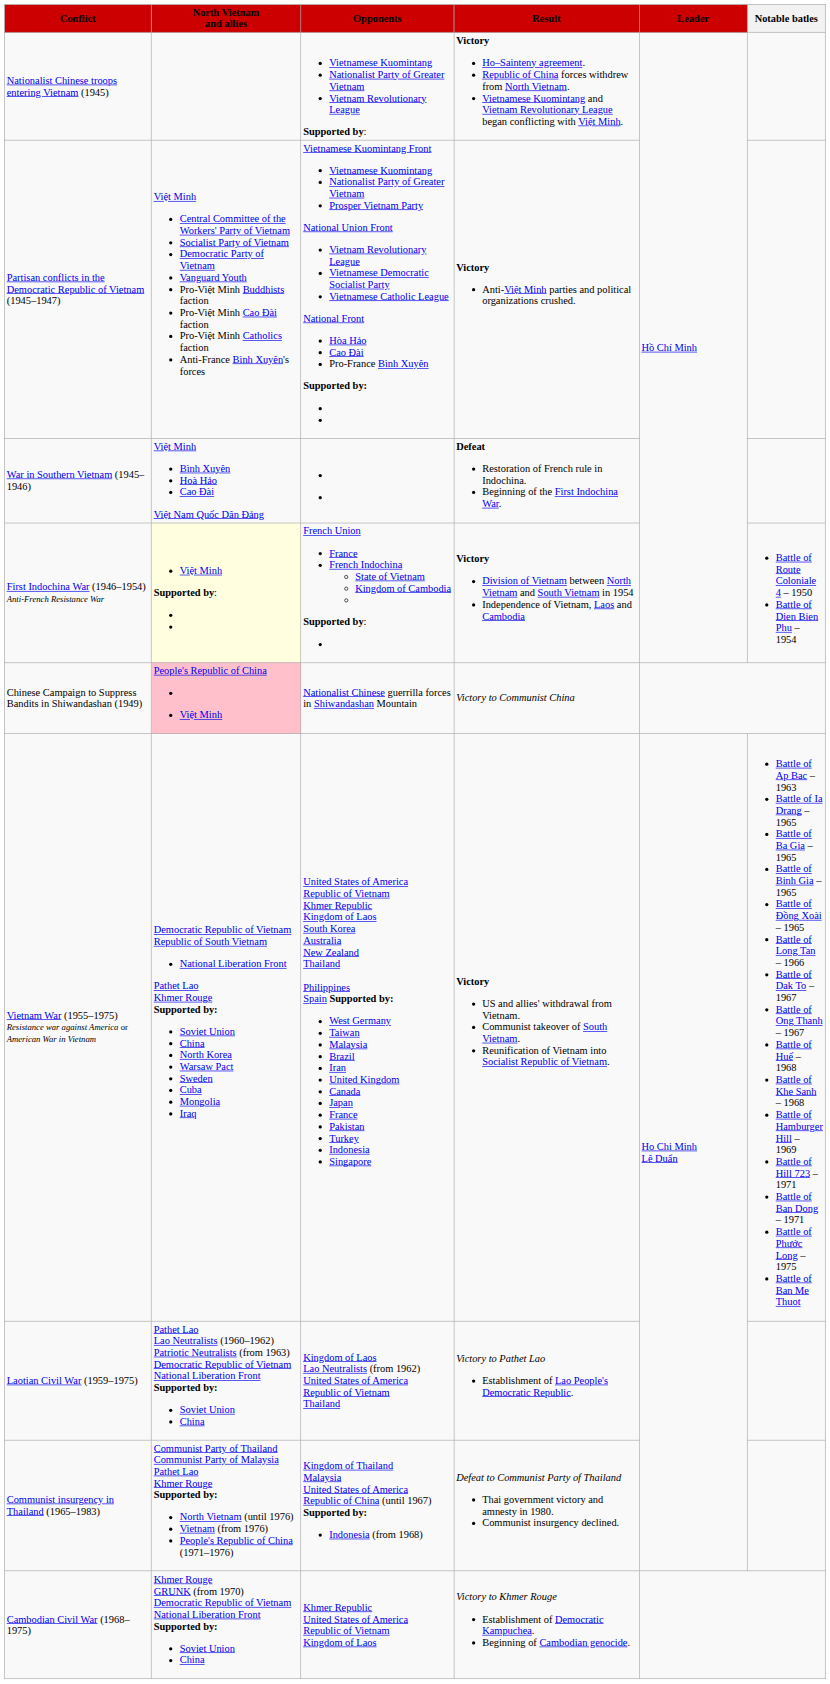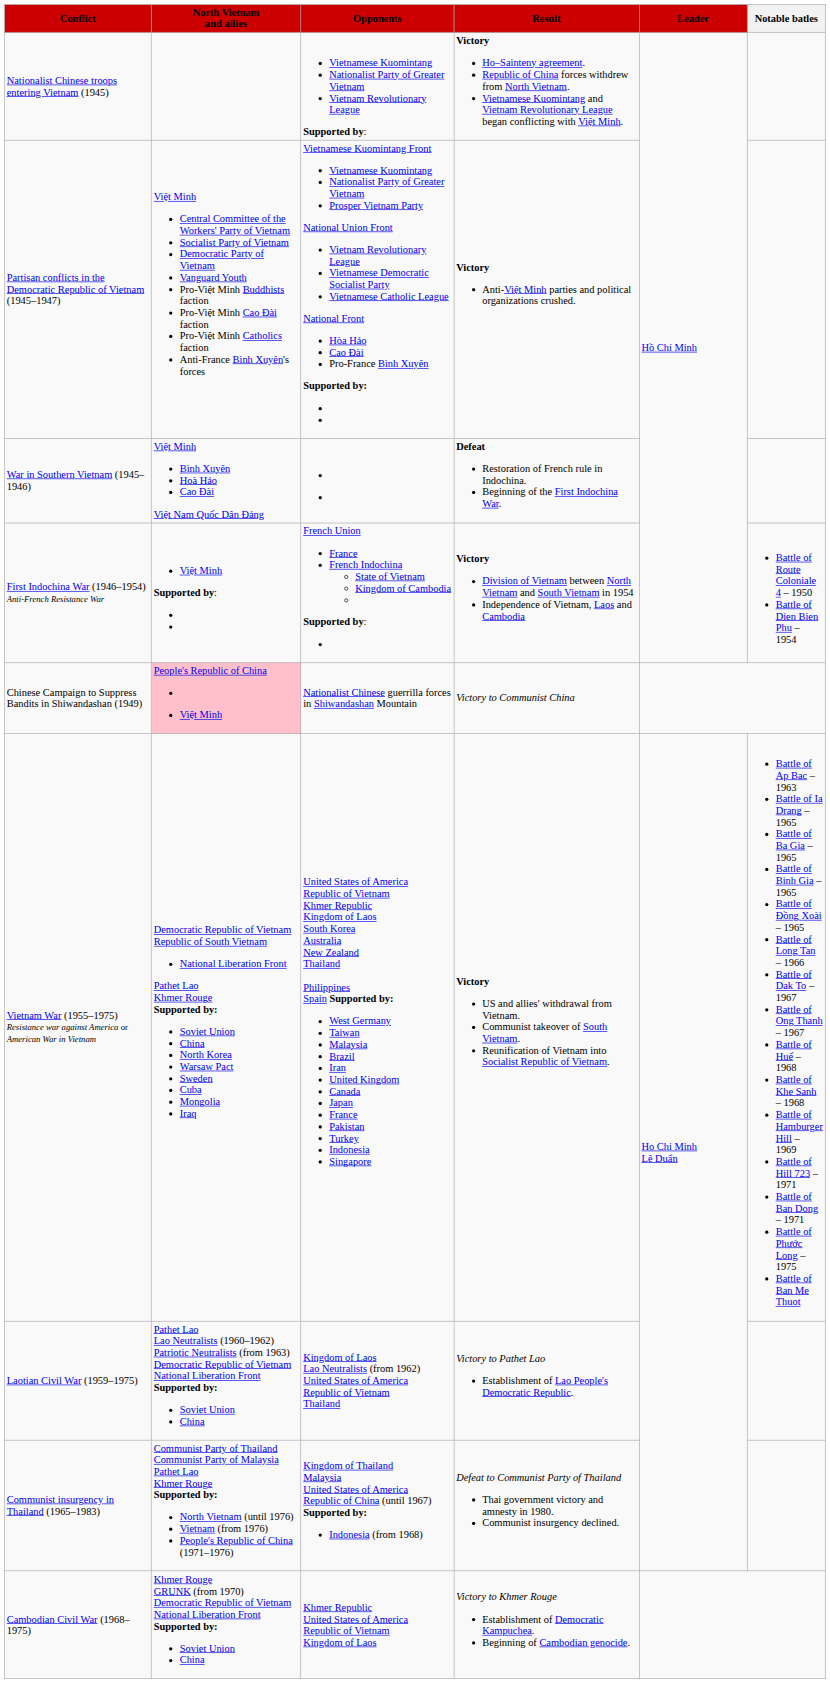(226, 599) lightyellow background -> (226, 599) no background
